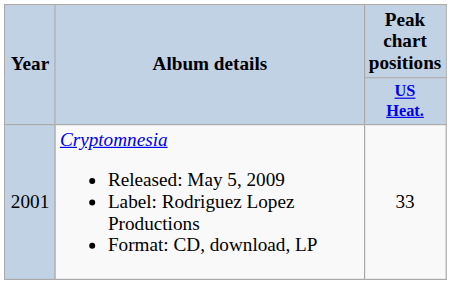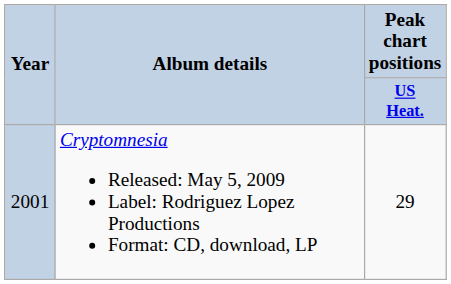(405, 201) 33 -> (405, 201) 29
